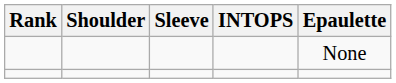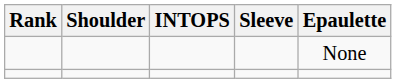columns swapped: (182, 20) <-> (256, 20)
